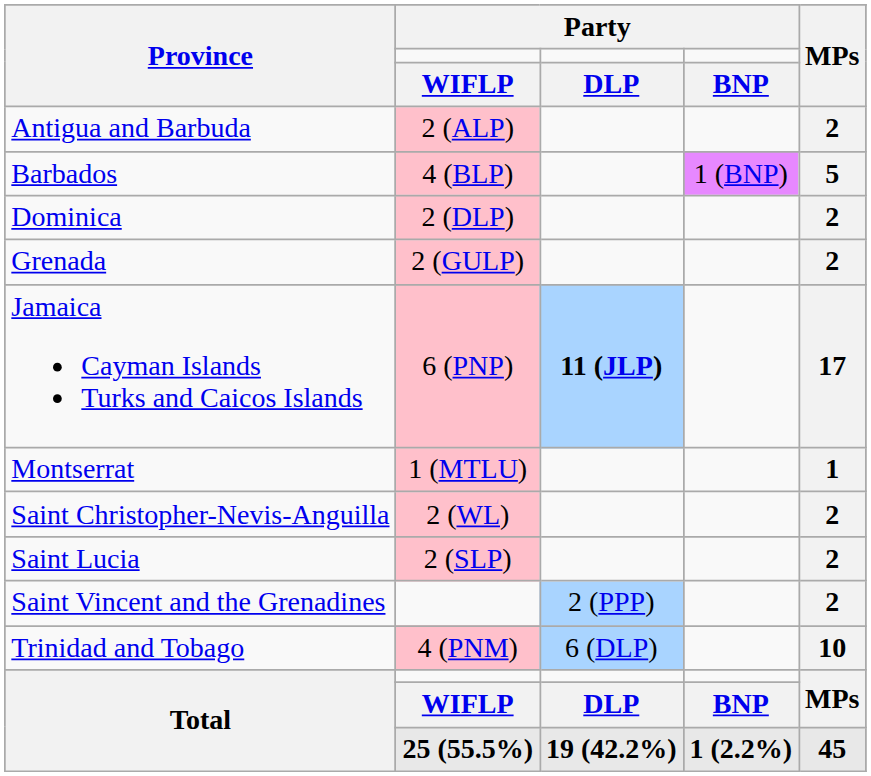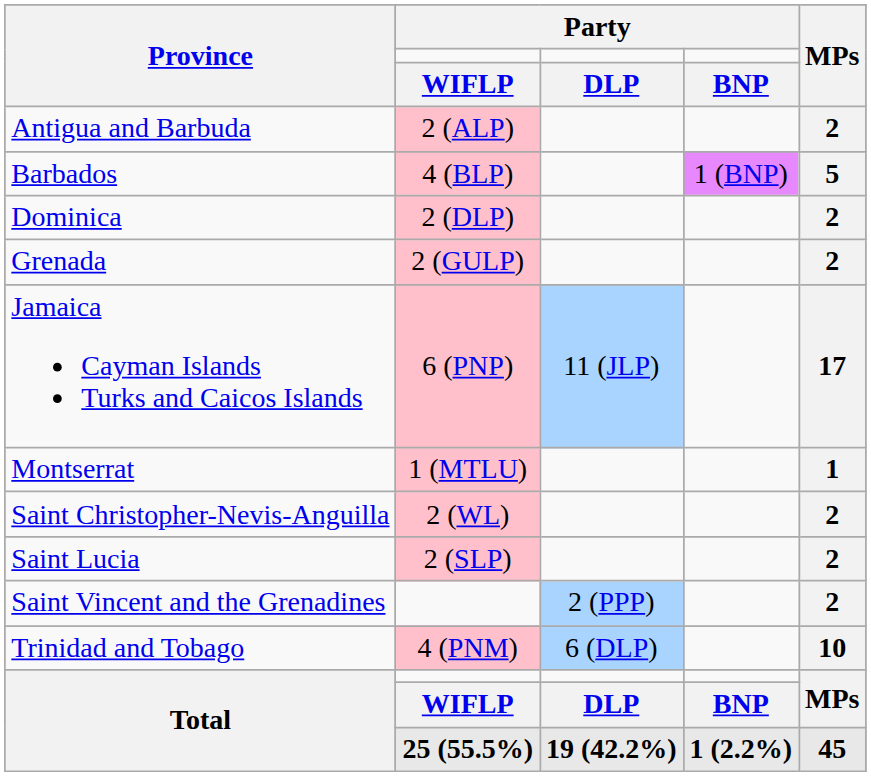(611, 365) bold -> (611, 365) normal
